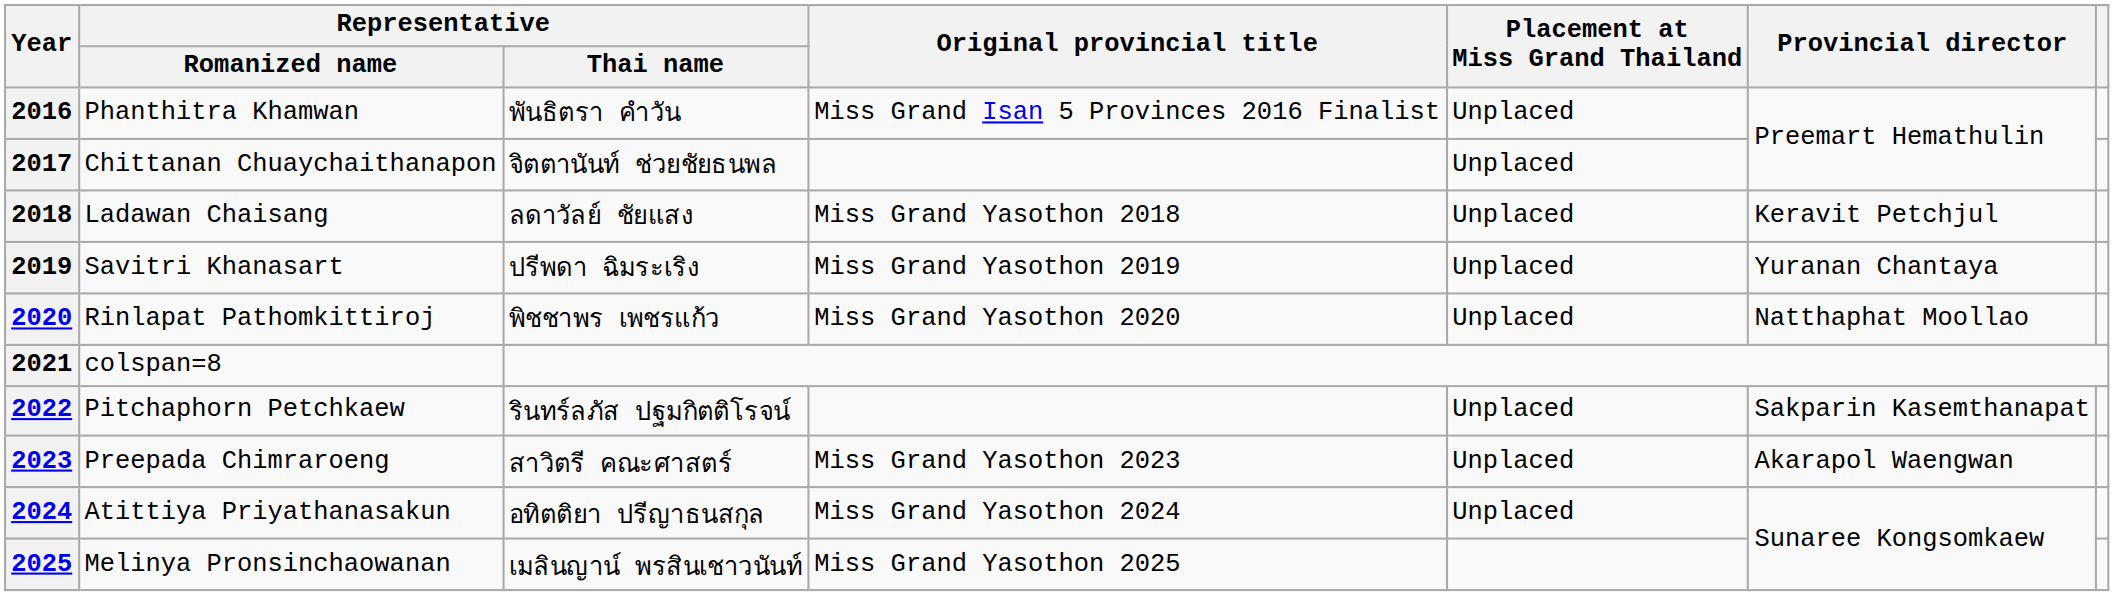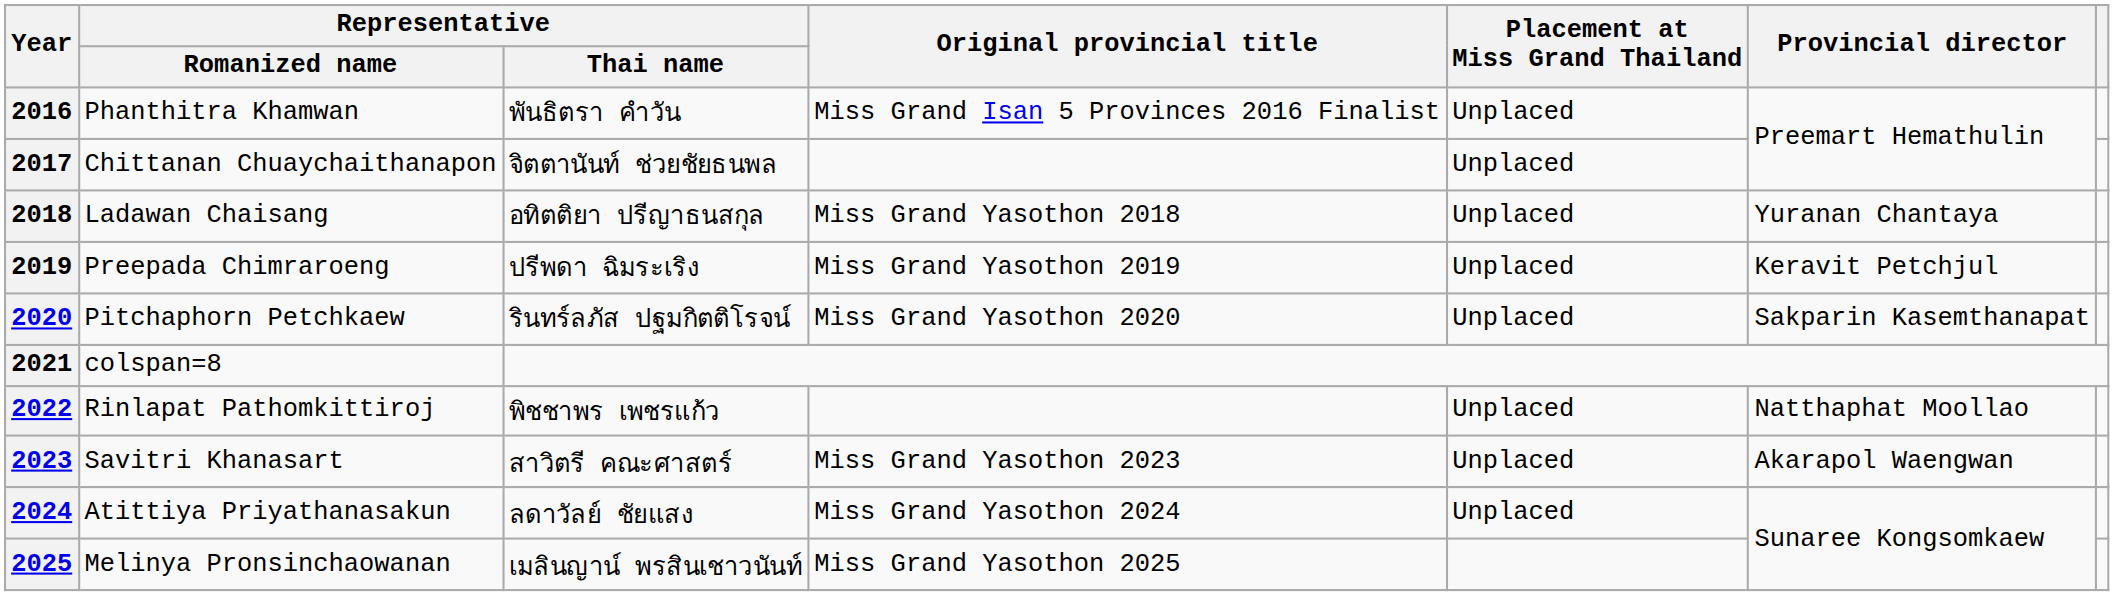(601, 219) ลดาวัลย์ ชัยแสง -> (637, 219) อทิตติยา ปรีญาธนสกุล
(1877, 216) Keravit Petchjul -> (1877, 216) Yuranan Chantaya
(214, 267) Savitri Khanasart -> (237, 267) Preepada Chimraroeng
(1877, 267) Yuranan Chantaya -> (1877, 267) Keravit Petchjul
(260, 319) Rinlapat Pathomkittiroj -> (245, 319) Pitchaphorn Petchkaew
(614, 322) พิชชาพร เพชรแก้ว -> (649, 322) รินทร์ลภัส ปฐมกิตติโรจน์
(1892, 319) Natthaphat Moollao -> (1922, 319) Sakparin Kasemthanapat
(245, 411) Pitchaphorn Petchkaew -> (260, 411) Rinlapat Pathomkittiroj
(649, 414) รินทร์ลภัส ปฐมกิตติโรจน์ -> (614, 414) พิชชาพร เพชรแก้ว
(1922, 411) Sakparin Kasemthanapat -> (1892, 411) Natthaphat Moollao
(237, 463) Preepada Chimraroeng -> (214, 463) Savitri Khanasart
(637, 517) อทิตติยา ปรีญาธนสกุล -> (601, 517) ลดาวัลย์ ชัยแสง
